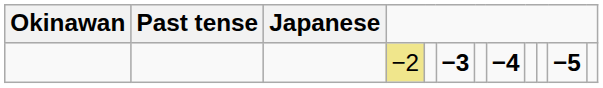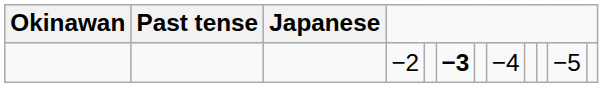(405, 62) khaki background -> (405, 62) no background
(506, 62) bold -> (506, 62) normal
(567, 62) bold -> (567, 62) normal
